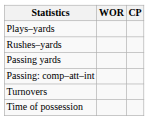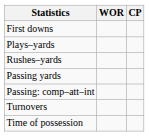+ row: (30, 29)
